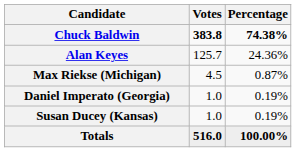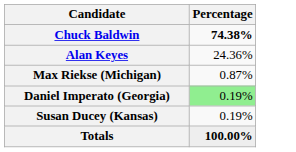- column: (207, 14)
(271, 95) no background -> (236, 95) lightgreen background
